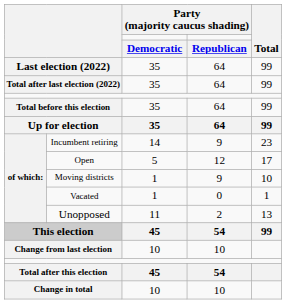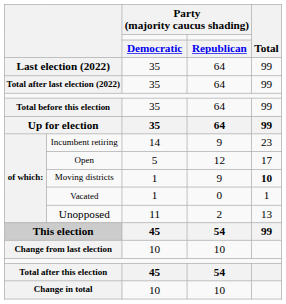(266, 178) normal -> (266, 178) bold
